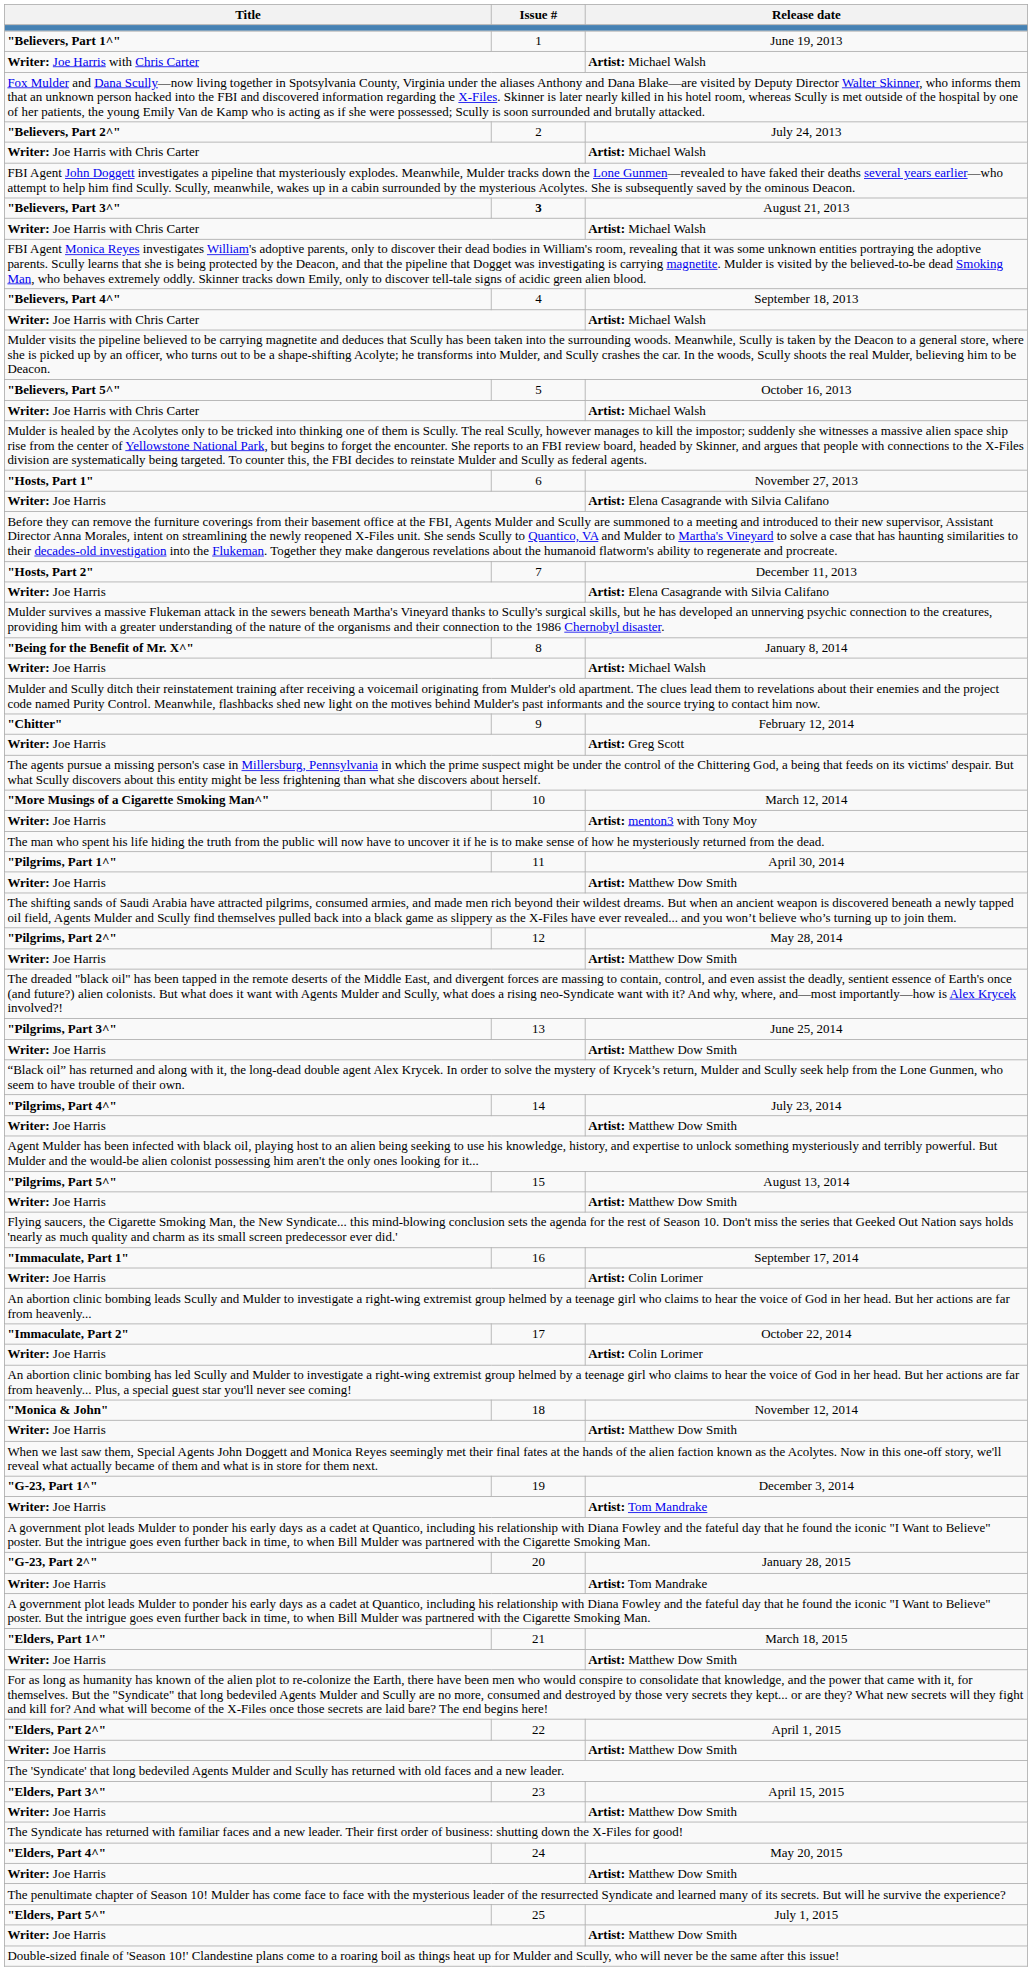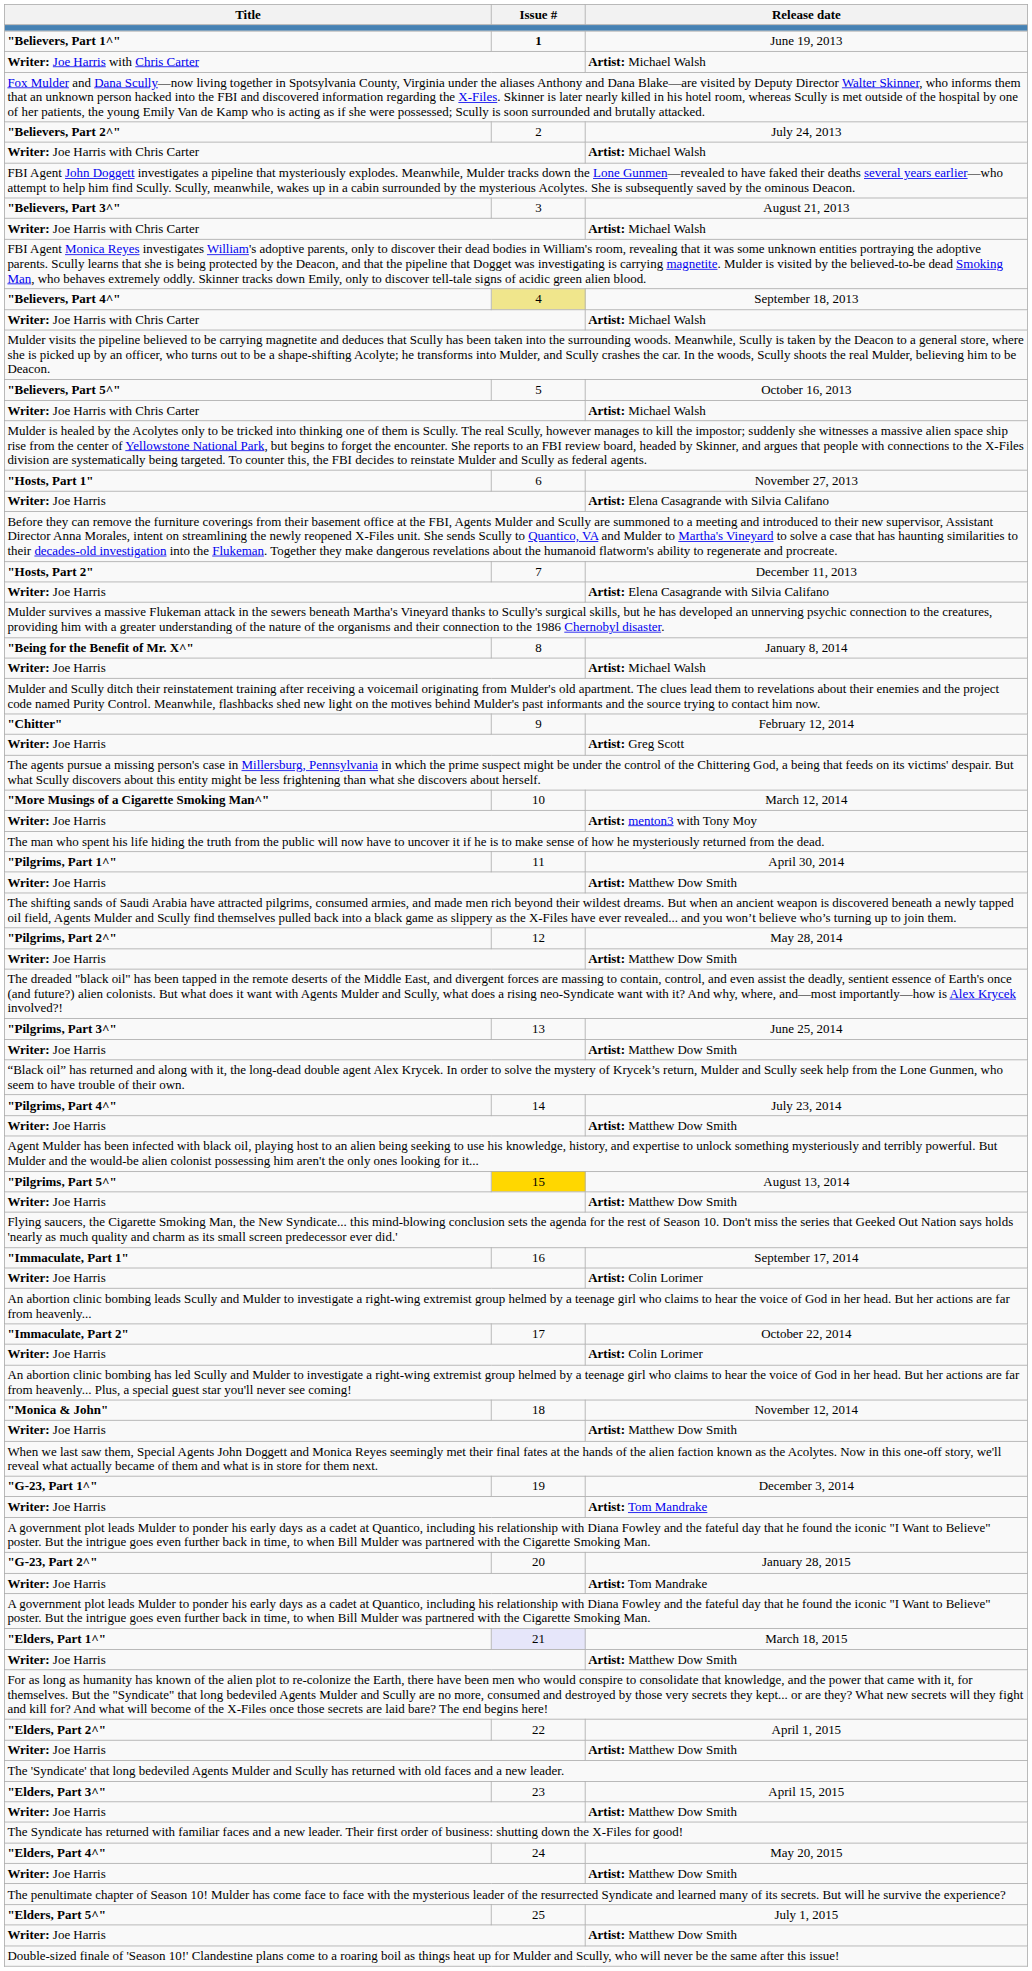(538, 41) normal -> (538, 41) bold
(538, 208) bold -> (538, 208) normal
(538, 299) no background -> (538, 299) khaki background
(538, 1181) no background -> (538, 1181) gold background
(538, 1639) no background -> (538, 1639) lavender background
